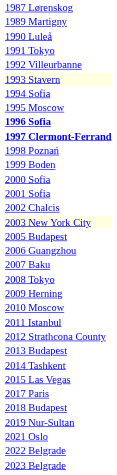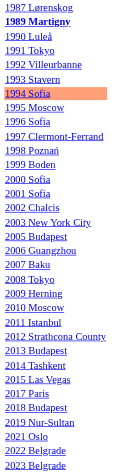(36, 22) normal -> (38, 22) bold
(33, 79) lightyellow background -> (33, 79) no background
(28, 93) no background -> (28, 93) lightsalmon background
(28, 122) bold -> (28, 122) normal
(58, 136) bold -> (54, 136) normal
(48, 222) lightyellow background -> (48, 222) no background
